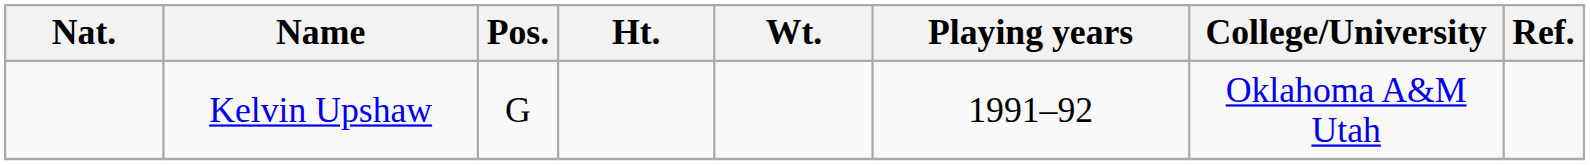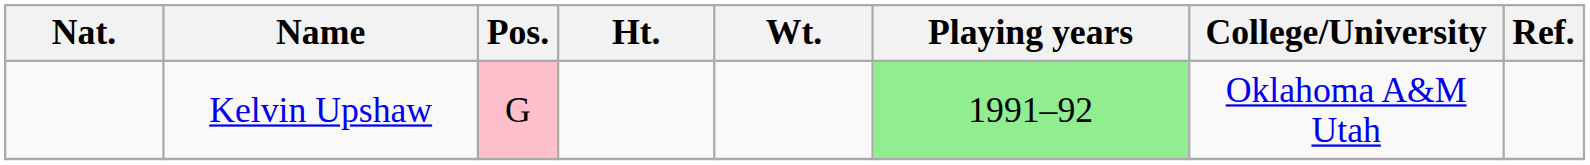(518, 109) no background -> (518, 109) pink background
(1031, 109) no background -> (1031, 109) lightgreen background
